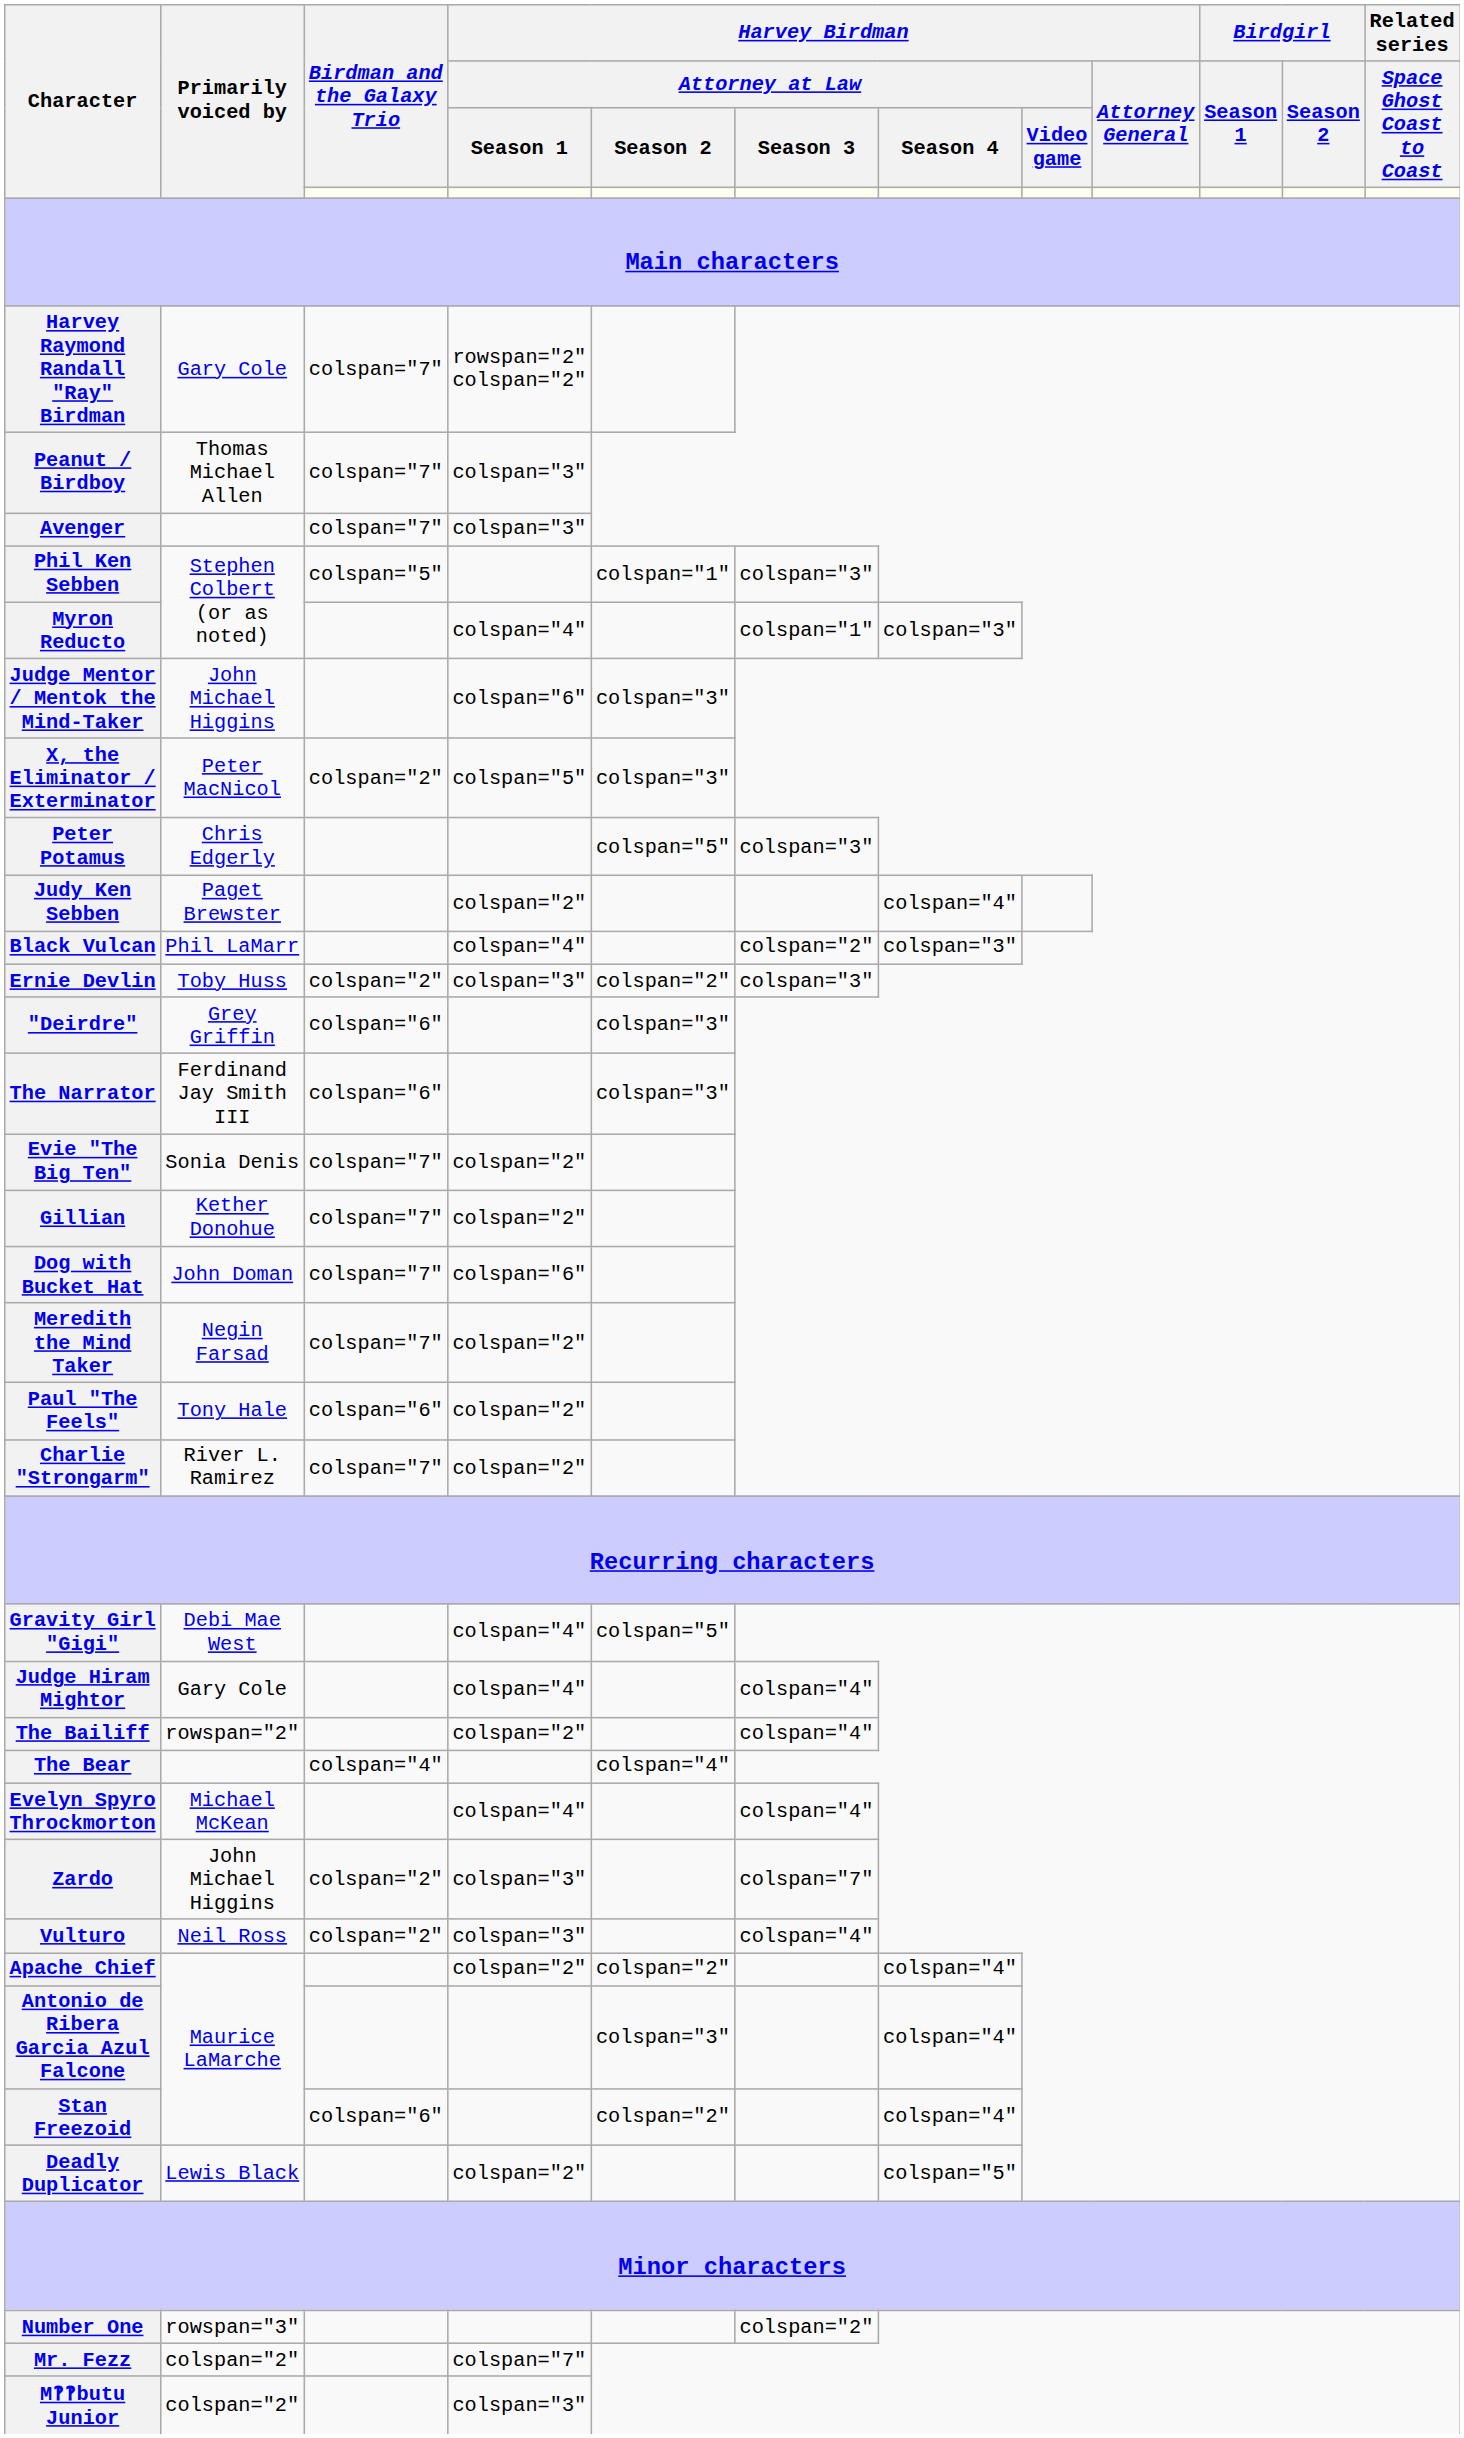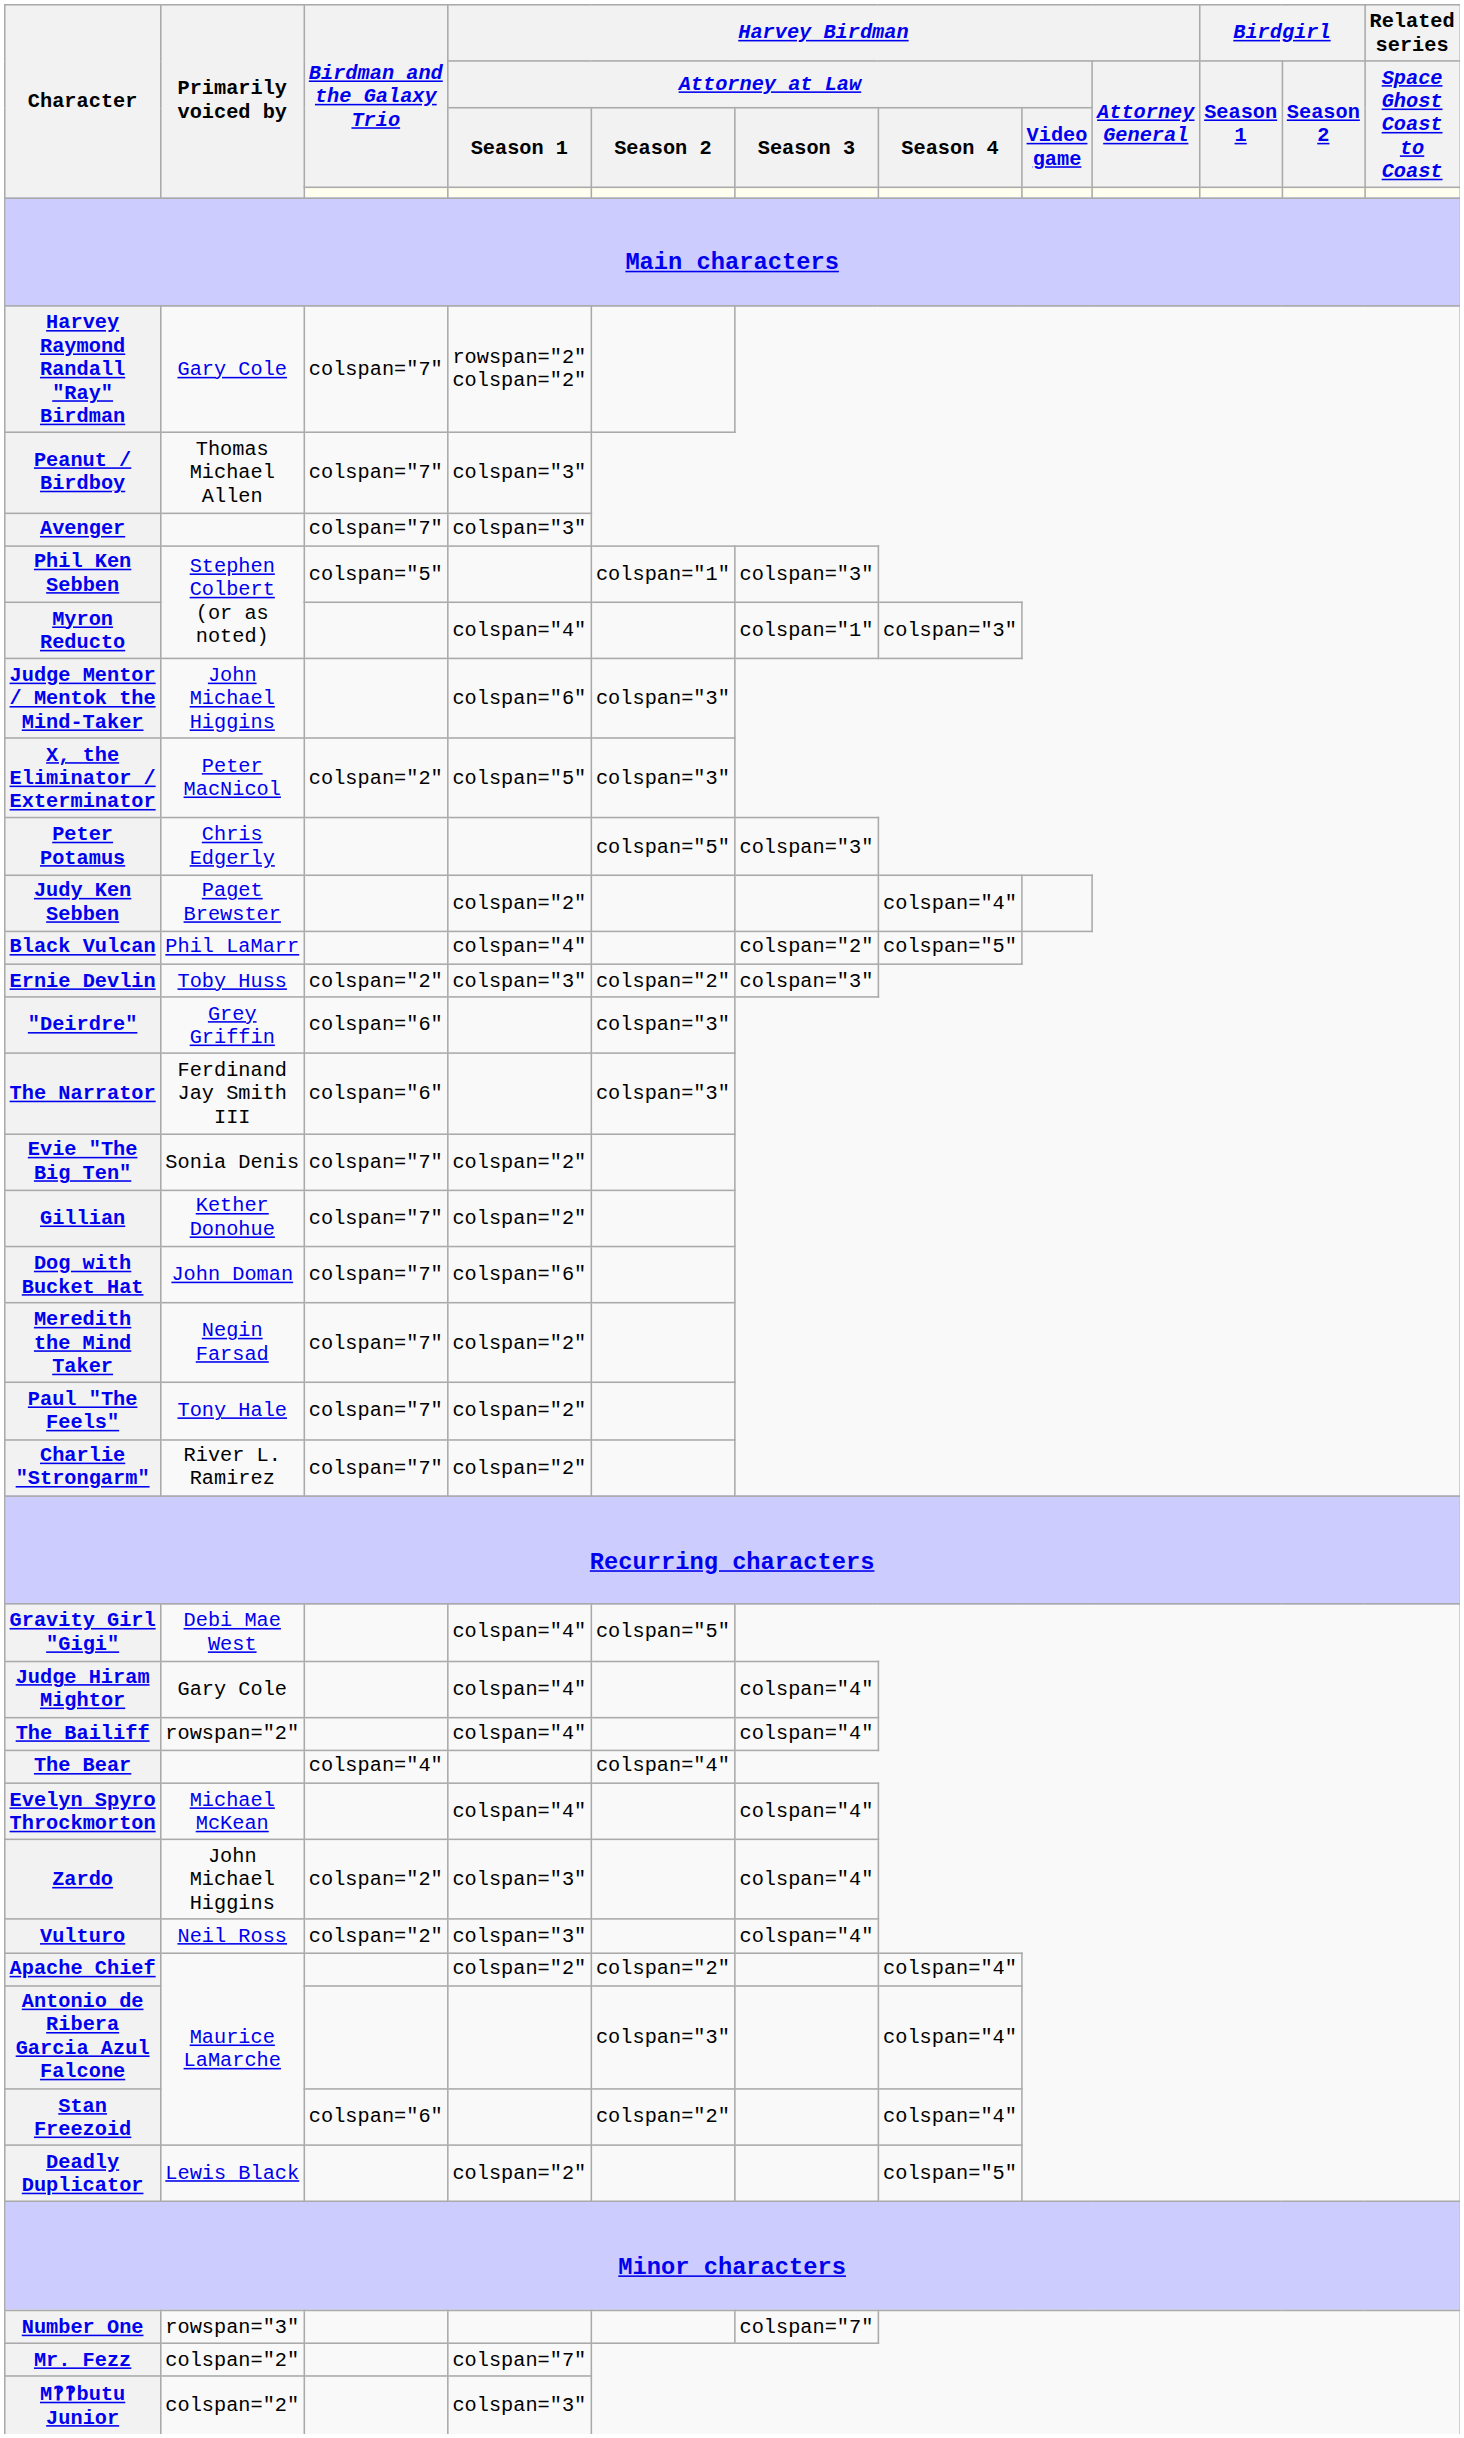(950, 948) colspan="3" -> (950, 948) colspan="5"
(376, 1411) colspan="6" -> (376, 1411) colspan="7"
(519, 1734) colspan="2" -> (519, 1734) colspan="4"
(806, 1880) colspan="7" -> (806, 1880) colspan="4"
(806, 2327) colspan="2" -> (806, 2327) colspan="7"
